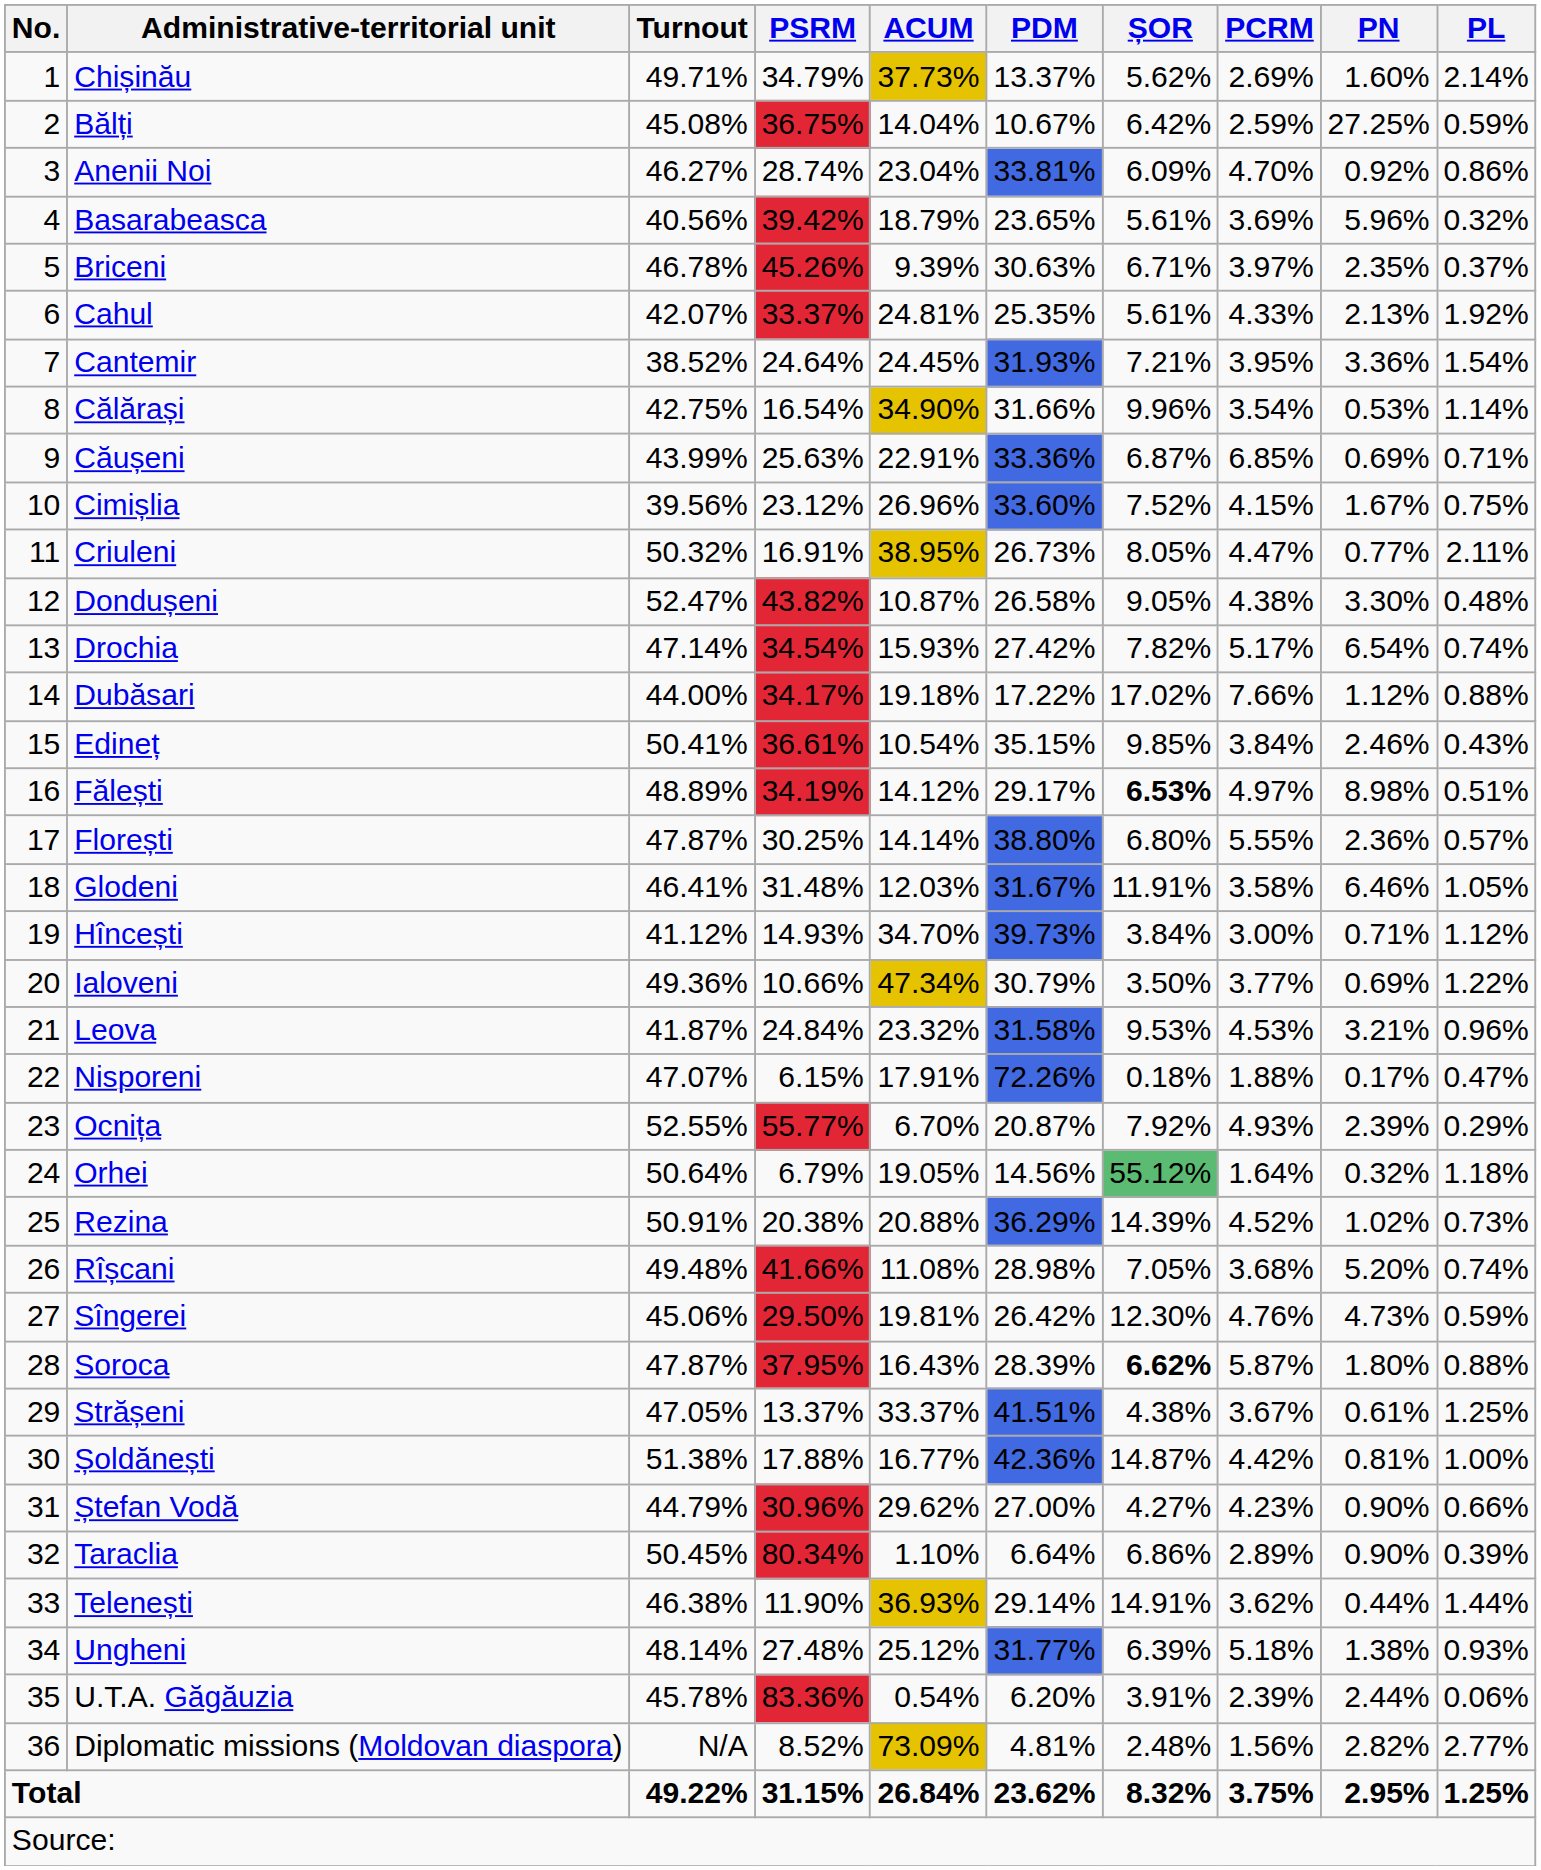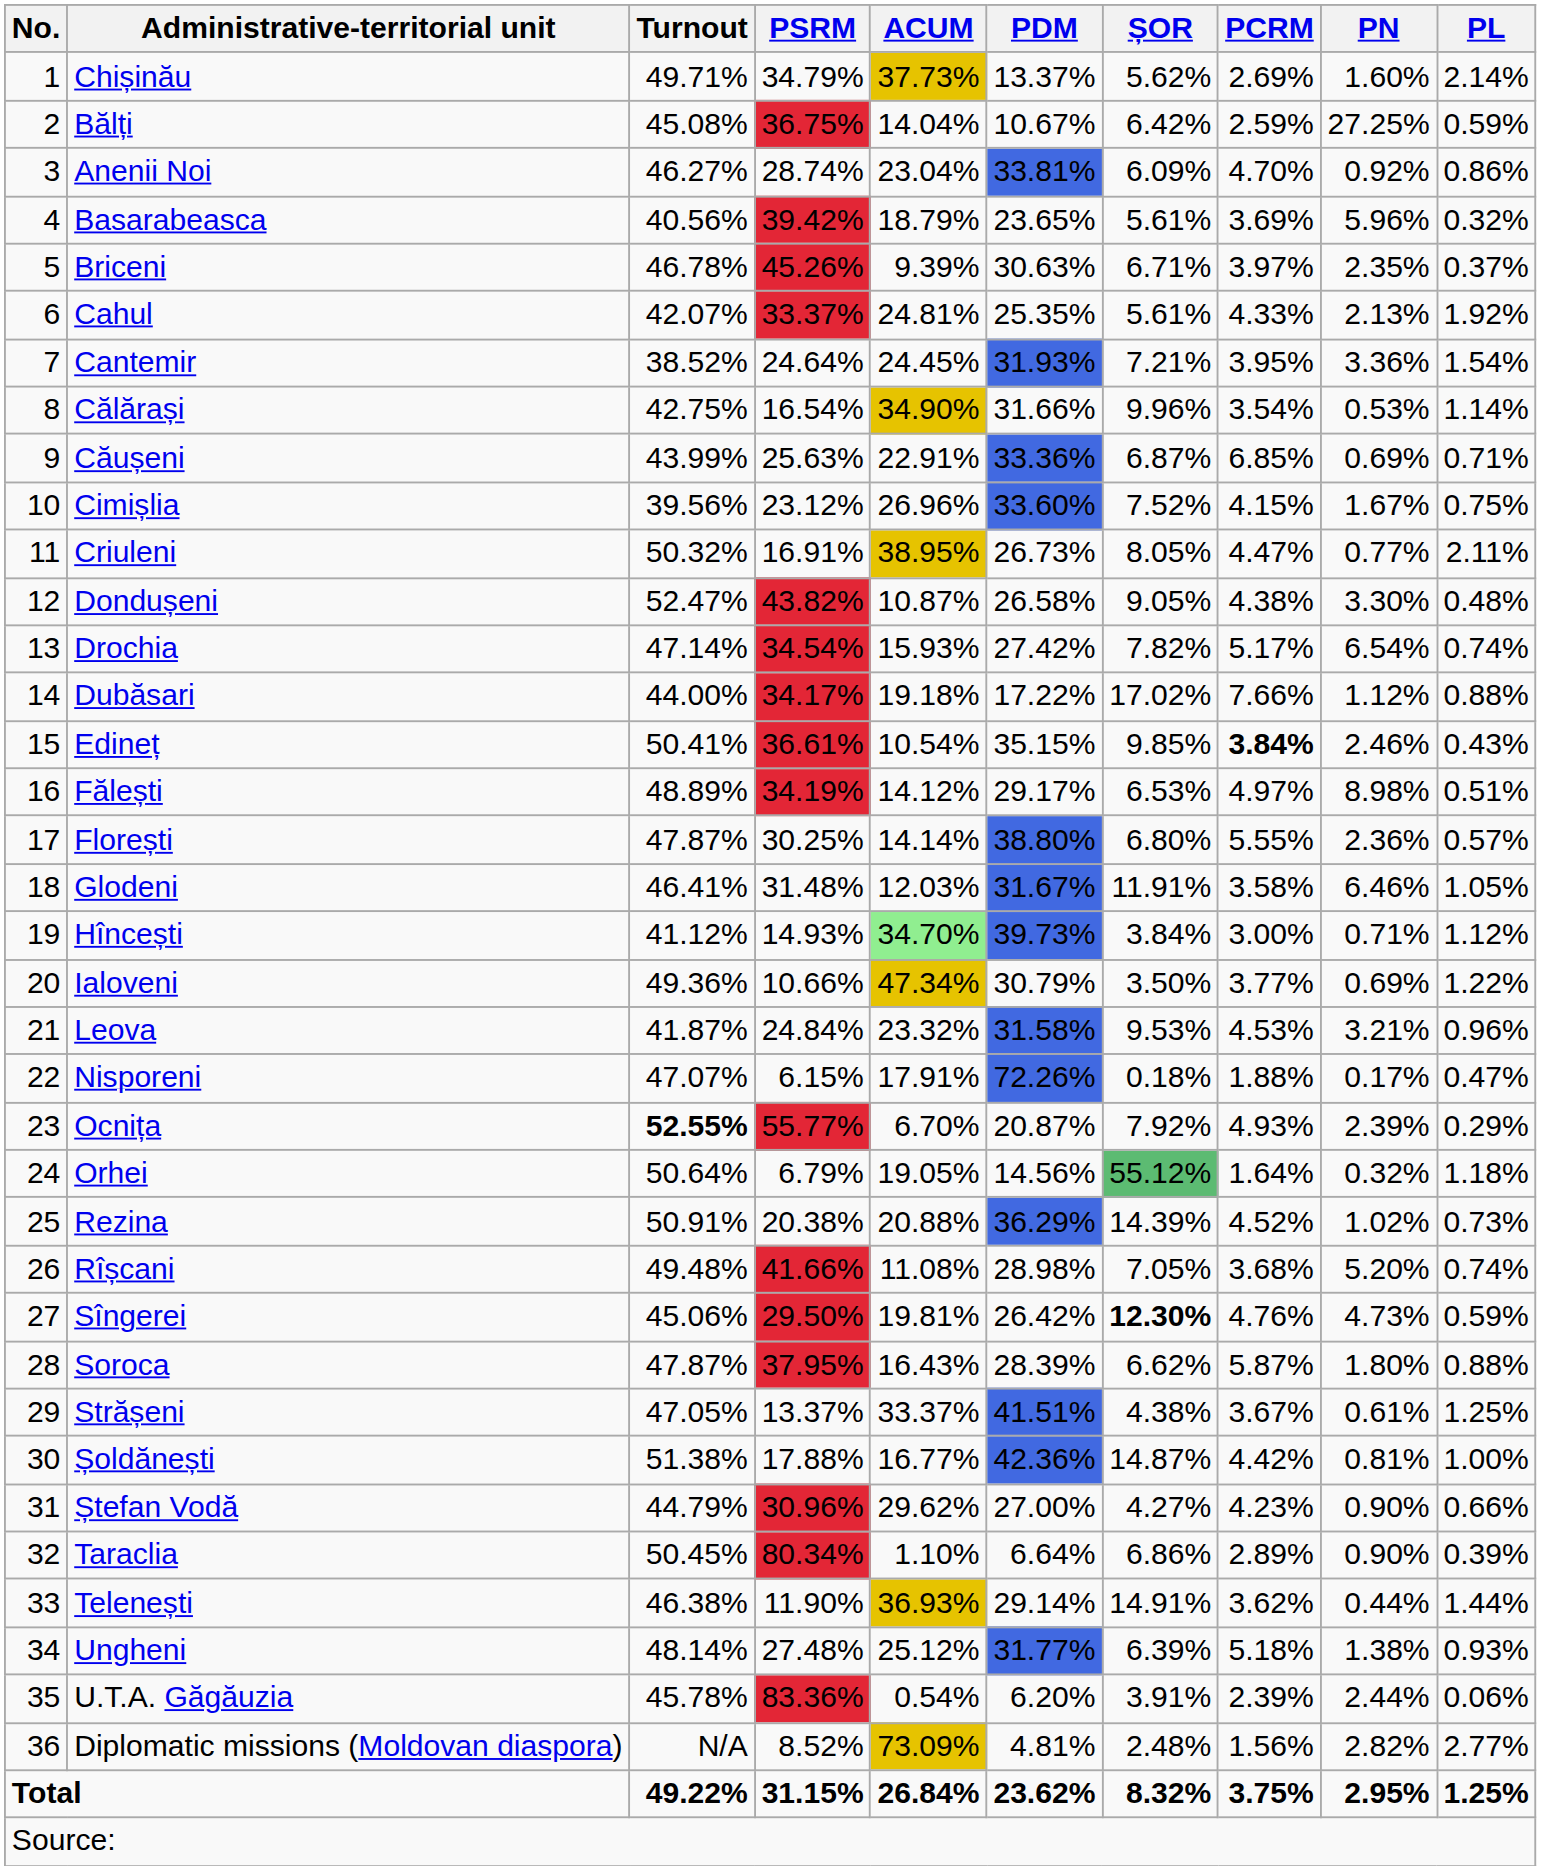(1271, 743) normal -> (1271, 743) bold
(1169, 791) bold -> (1169, 791) normal
(929, 934) no background -> (929, 934) lightgreen background
(697, 1125) normal -> (697, 1125) bold
(1160, 1316) normal -> (1160, 1316) bold
(1169, 1364) bold -> (1169, 1364) normal
